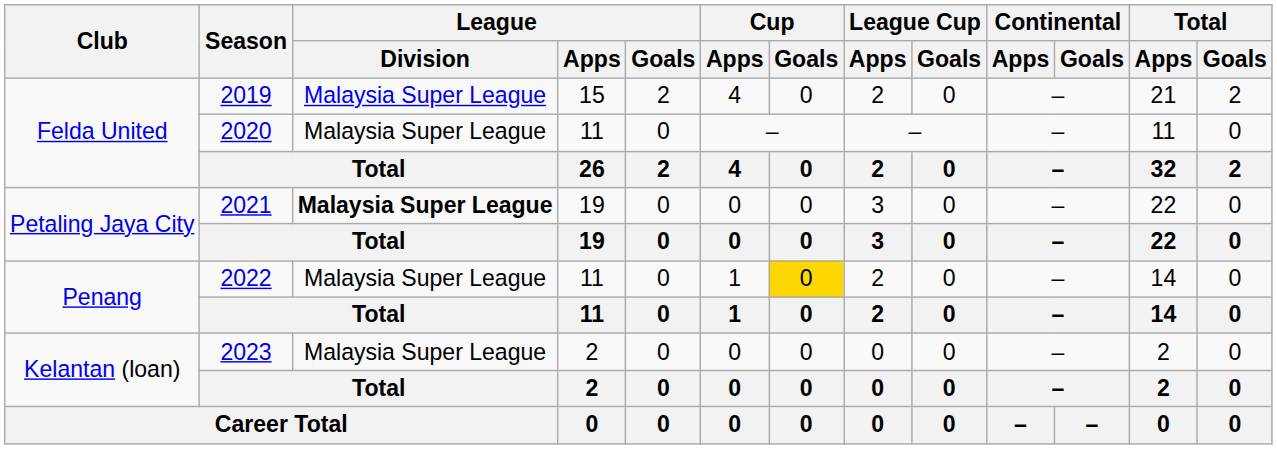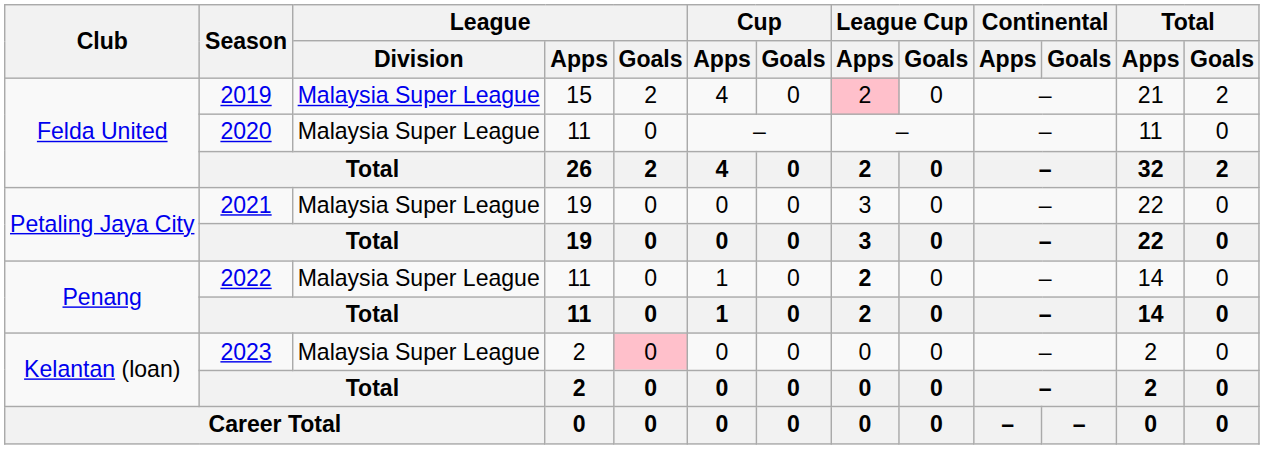(878, 95) no background -> (865, 95) pink background
(425, 205) bold -> (419, 205) normal
(806, 278) gold background -> (793, 278) no background
(878, 278) normal -> (865, 278) bold
(663, 351) no background -> (651, 351) pink background
